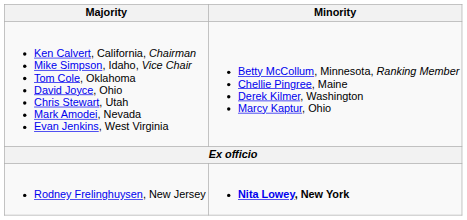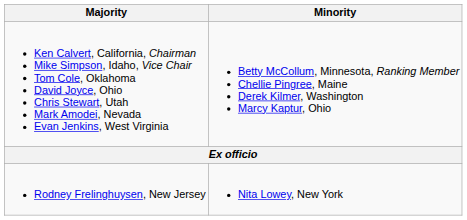(335, 195) bold -> (335, 195) normal
